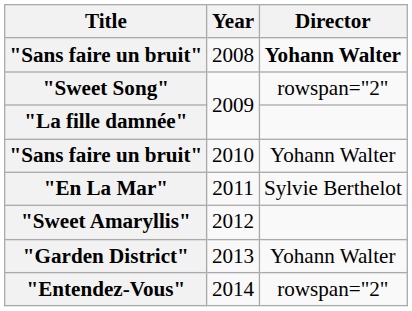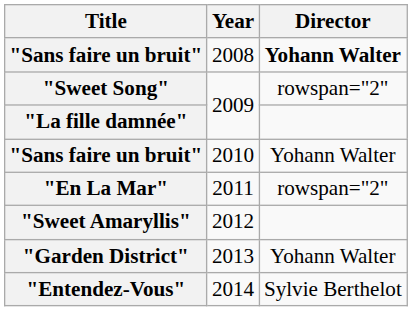(333, 188) Sylvie Berthelot -> (333, 188) rowspan="2"
(333, 289) rowspan="2" -> (333, 289) Sylvie Berthelot
